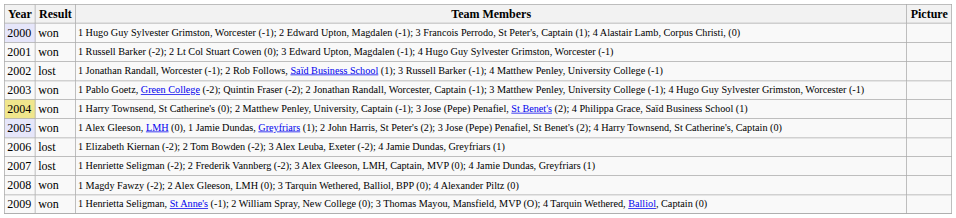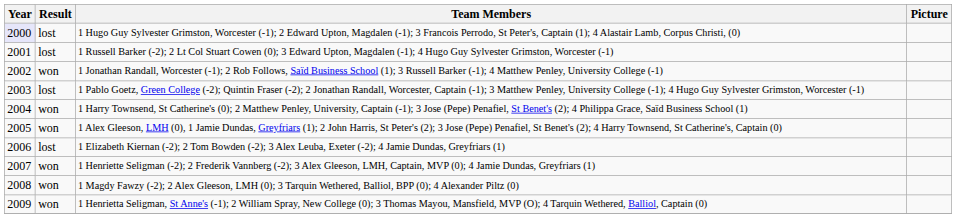(48, 33) won -> (47, 33) lost
(48, 52) won -> (47, 52) lost
(47, 71) lost -> (48, 71) won
(48, 90) won -> (47, 90) lost
(19, 109) khaki background -> (19, 109) no background
(19, 128) lavender background -> (19, 128) no background
(47, 166) lost -> (48, 166) won
